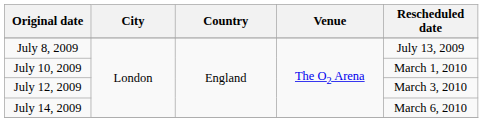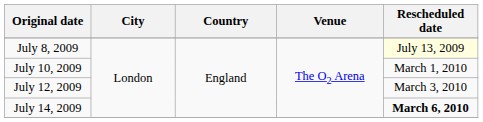(431, 48) no background -> (431, 48) lightyellow background
(431, 107) normal -> (431, 107) bold
